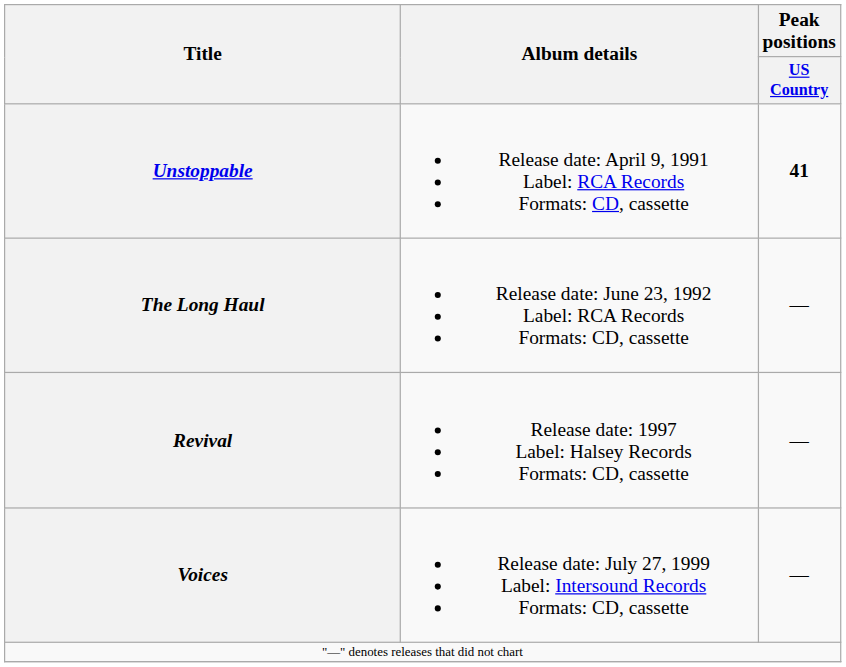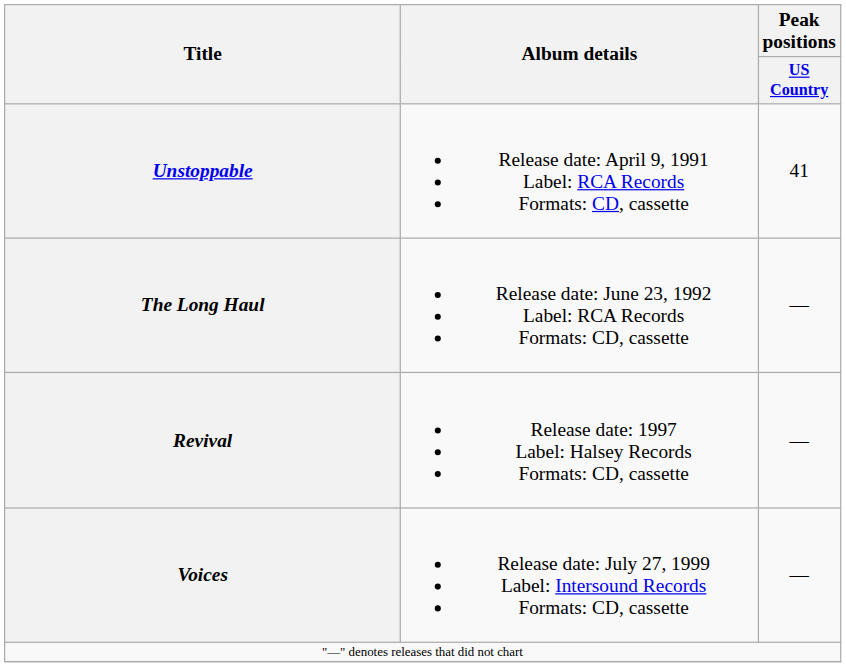(799, 170) bold -> (799, 170) normal
